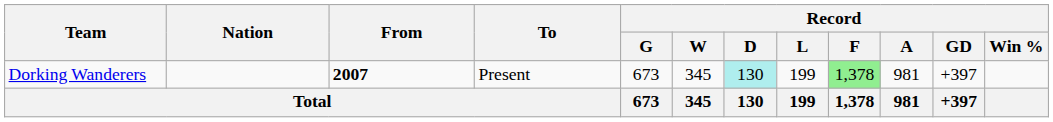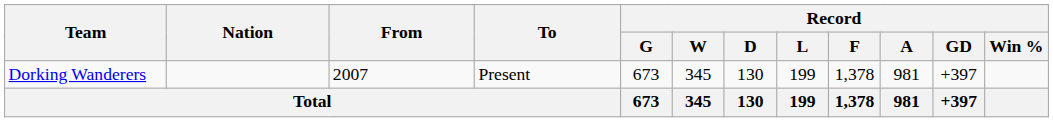(350, 74) bold -> (350, 74) normal
(750, 74) paleturquoise background -> (750, 74) no background
(855, 74) lightgreen background -> (855, 74) no background
